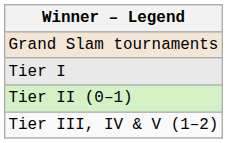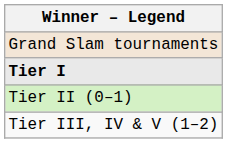(37, 71) normal -> (37, 71) bold
